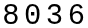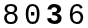(55, 16) normal -> (55, 16) bold
